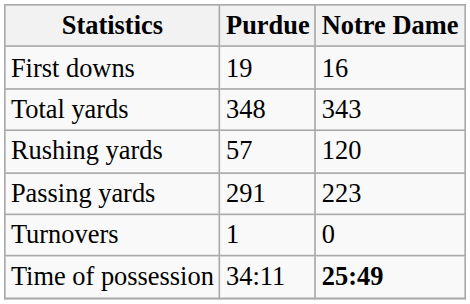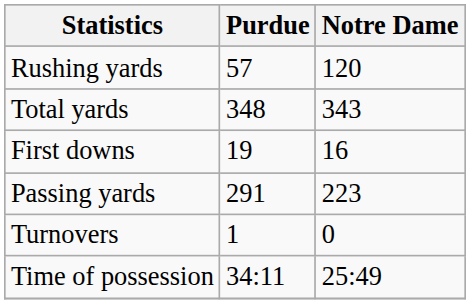rows swapped: (73, 67) <-> (87, 151)
(353, 276) bold -> (352, 276) normal
